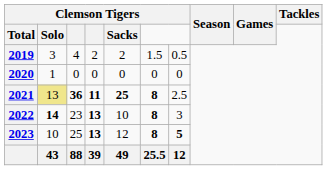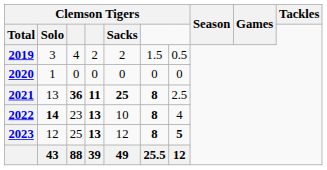(52, 94) khaki background -> (52, 94) no background
(179, 114) 3 -> (179, 114) 4
(52, 134) 10 -> (52, 134) 12
